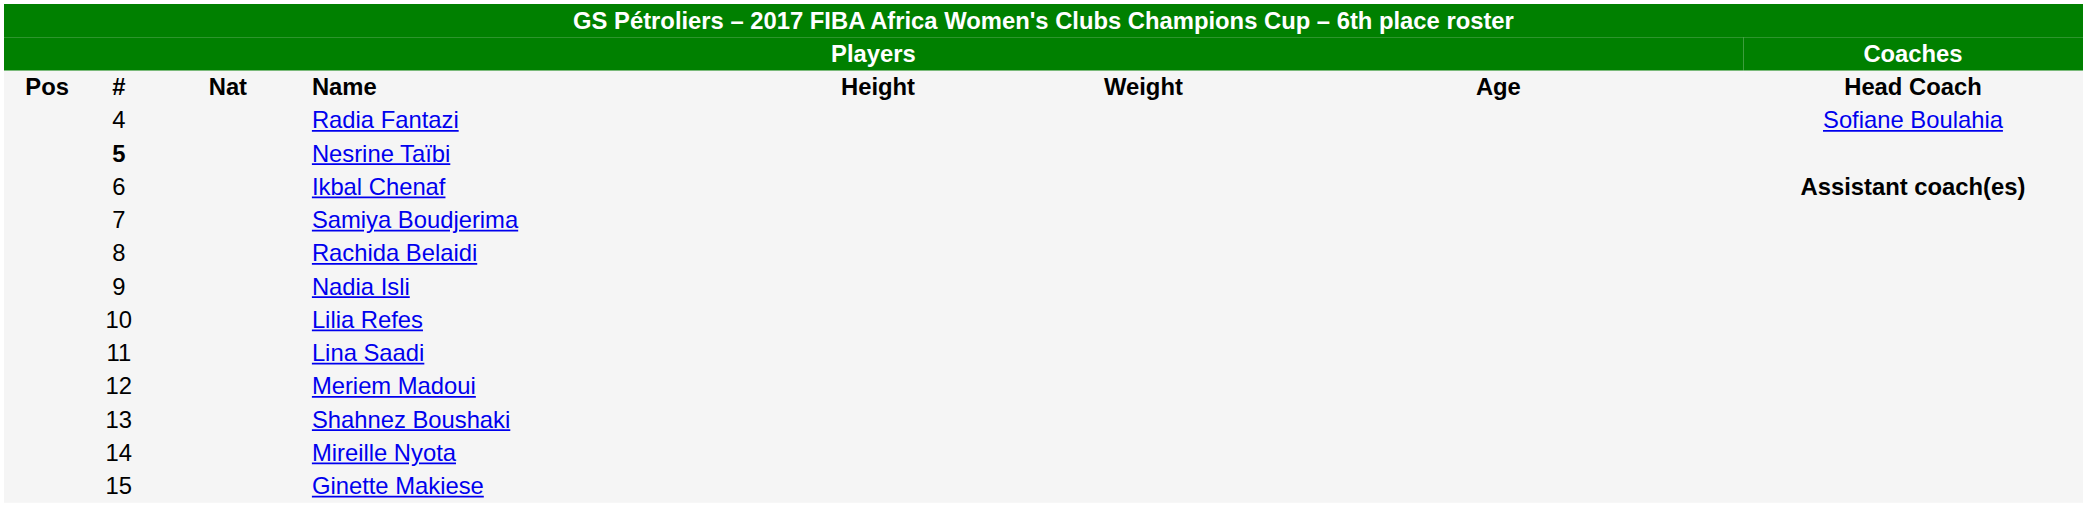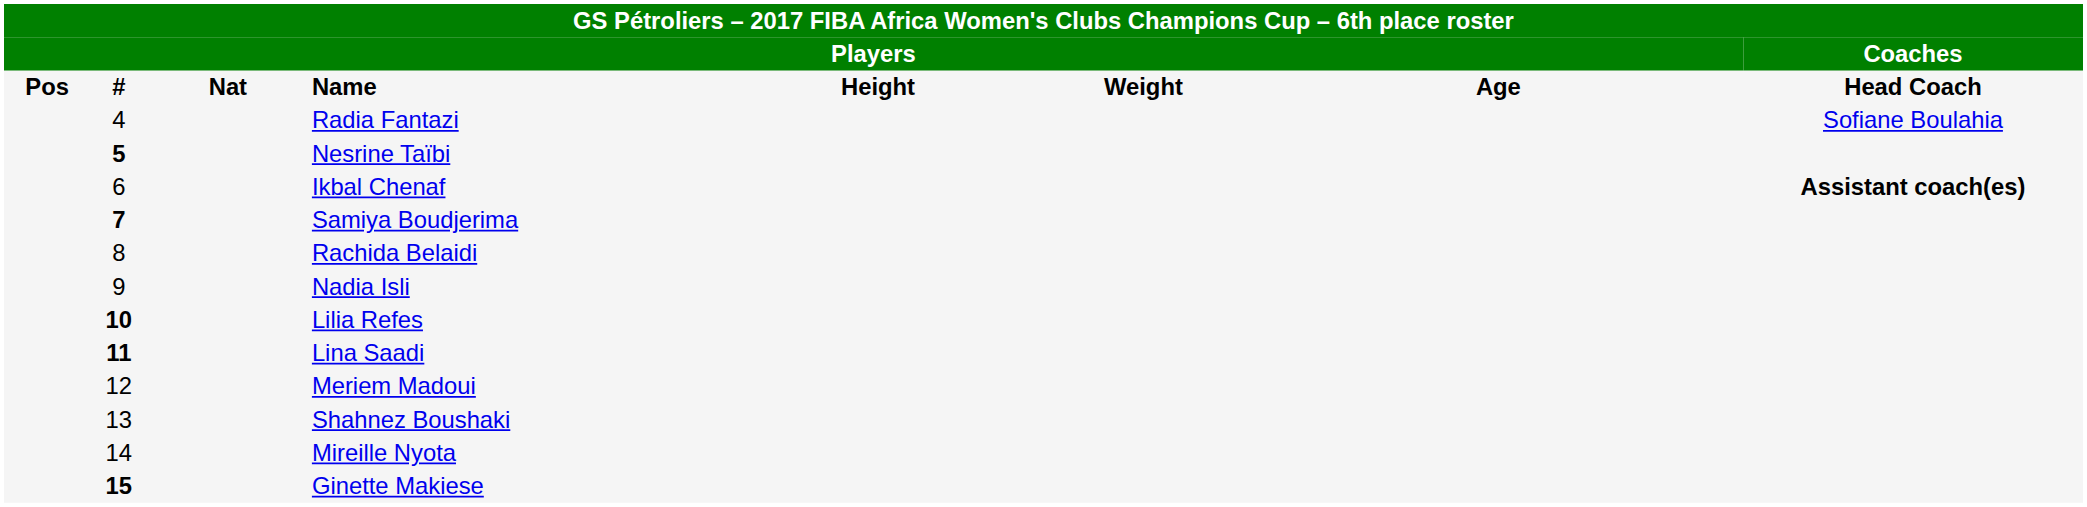(119, 220) normal -> (119, 220) bold
(119, 320) normal -> (119, 320) bold
(119, 353) normal -> (119, 353) bold
(119, 486) normal -> (119, 486) bold
